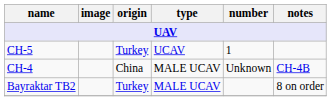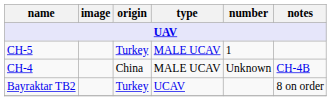(169, 50) UCAV -> (187, 50) MALE UCAV
(187, 86) MALE UCAV -> (169, 86) UCAV
